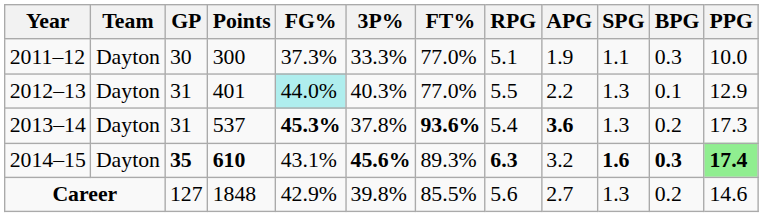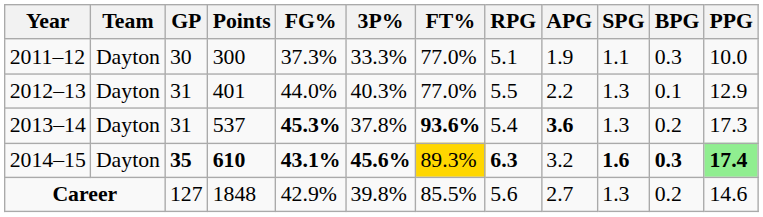(309, 90) paleturquoise background -> (309, 90) no background
(309, 159) normal -> (311, 159) bold
(449, 159) no background -> (449, 159) gold background
